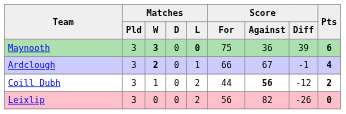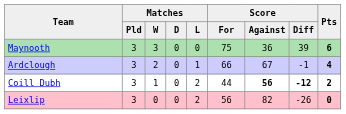(156, 48) bold -> (156, 48) normal
(197, 48) bold -> (197, 48) normal
(156, 65) bold -> (156, 65) normal
(303, 83) normal -> (303, 83) bold
